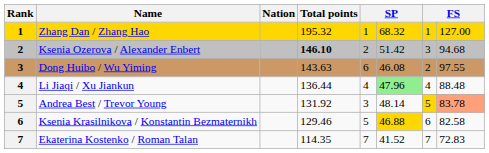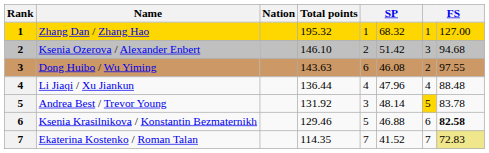(316, 49) bold -> (316, 49) normal
(392, 85) lightgreen background -> (392, 85) no background
(452, 103) lightsalmon background -> (452, 103) no background
(392, 121) gold background -> (392, 121) no background
(452, 121) normal -> (452, 121) bold
(452, 139) no background -> (452, 139) khaki background
